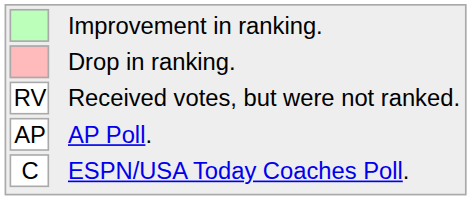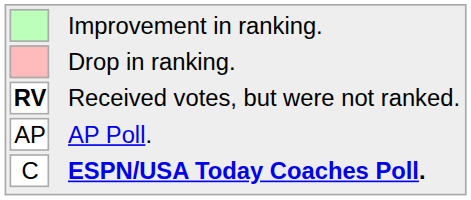(30, 98) normal -> (30, 98) bold
(239, 171) normal -> (247, 171) bold
